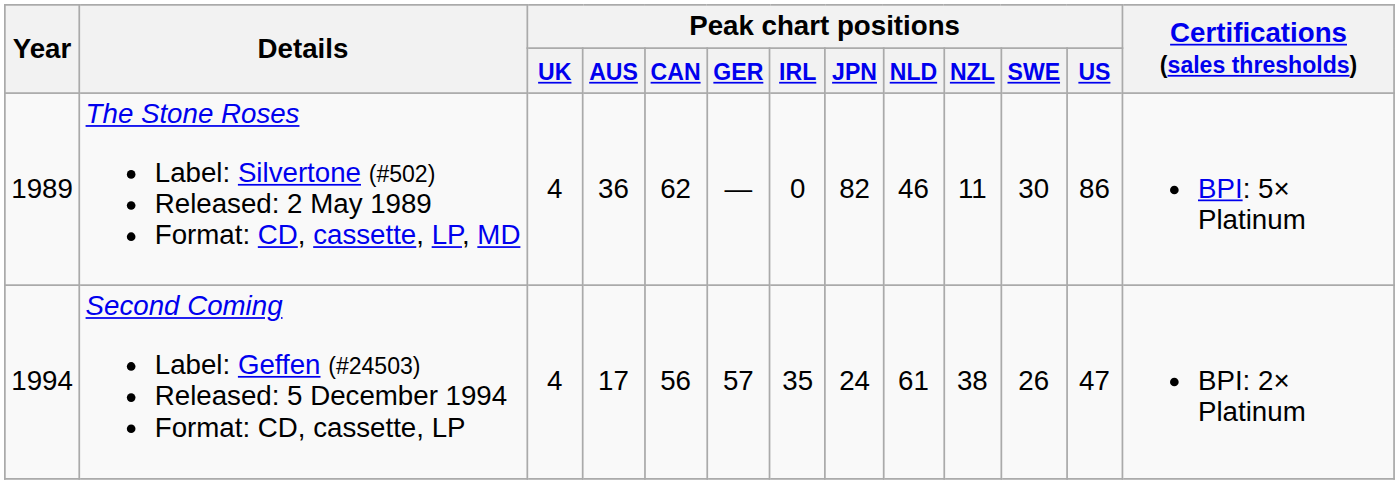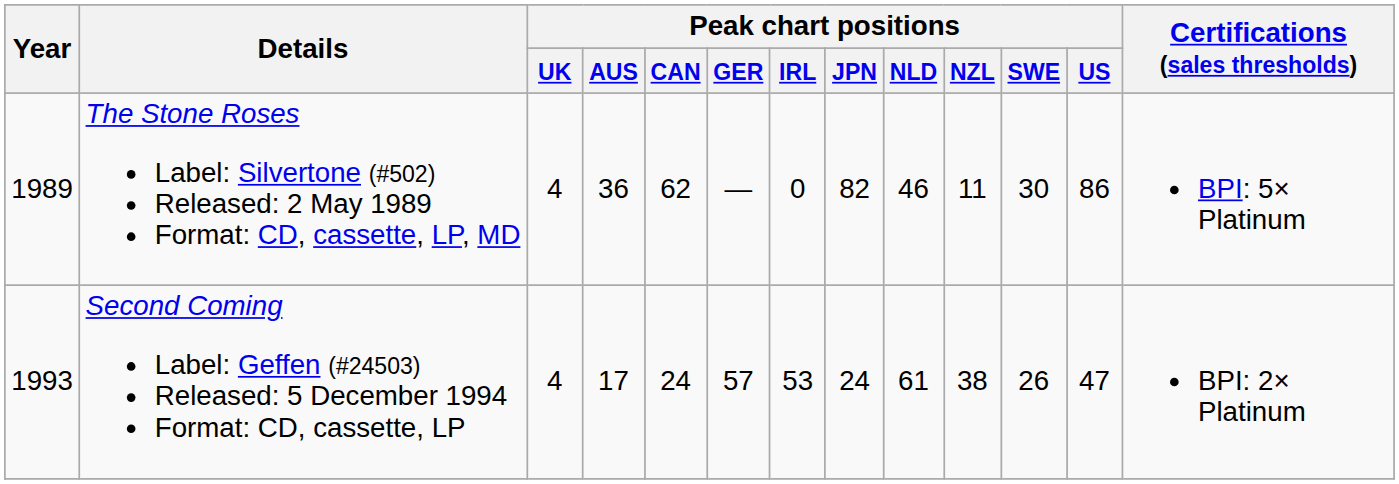(42, 381) 1994 -> (42, 381) 1993
(676, 381) 56 -> (676, 381) 24
(798, 381) 35 -> (798, 381) 53
